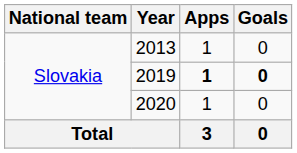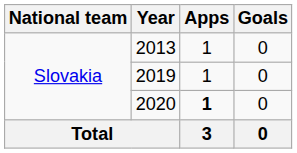(207, 76) bold -> (207, 76) normal
(263, 76) bold -> (263, 76) normal
(207, 104) normal -> (207, 104) bold
